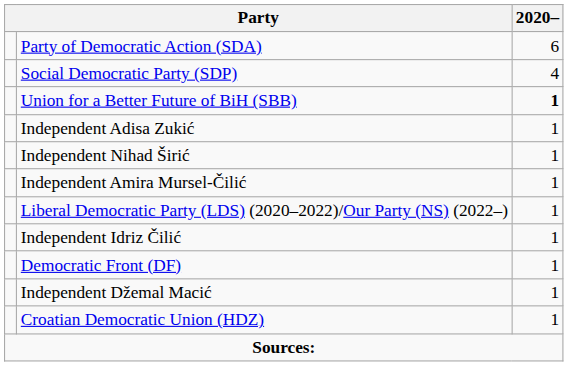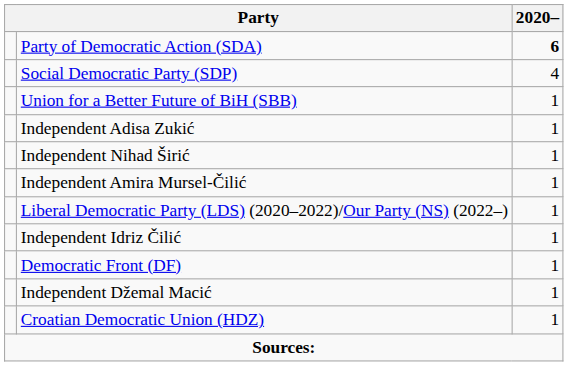(555, 45) normal -> (555, 45) bold
(555, 100) bold -> (555, 100) normal
